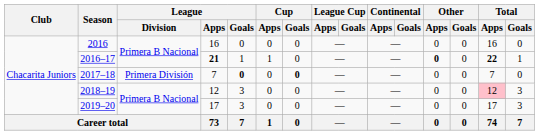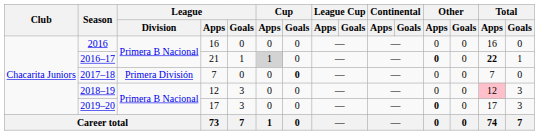(214, 59) bold -> (214, 59) normal
(269, 59) no background -> (269, 59) lightgrey background
(242, 75) bold -> (242, 75) normal
(436, 106) normal -> (436, 106) bold
